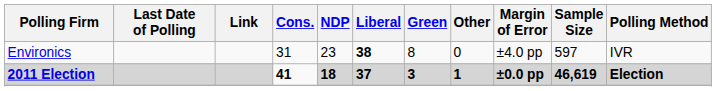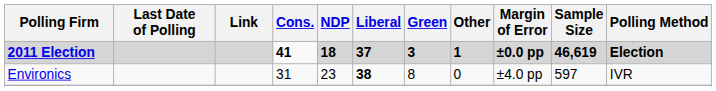rows swapped: (39, 52) <-> (51, 74)
